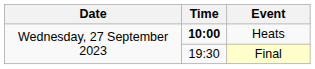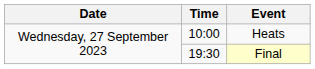(204, 34) bold -> (204, 34) normal
